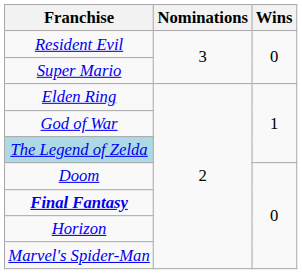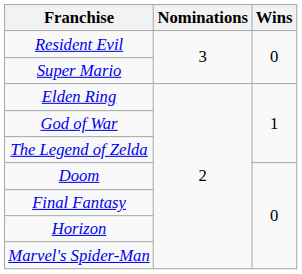(79, 149) lightblue background -> (79, 149) no background
(79, 202) bold -> (79, 202) normal
